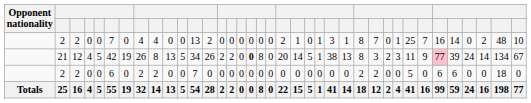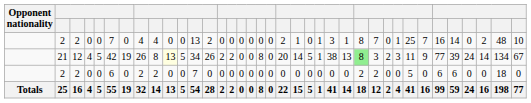(170, 57) no background -> (170, 57) lightyellow background
(251, 57) bold -> (251, 57) normal
(361, 57) no background -> (361, 57) lightgreen background
(440, 57) pink background -> (440, 57) no background
